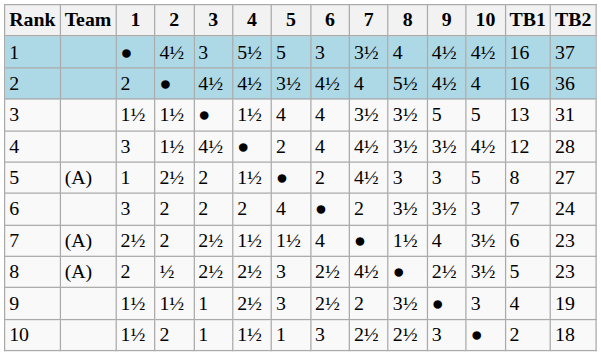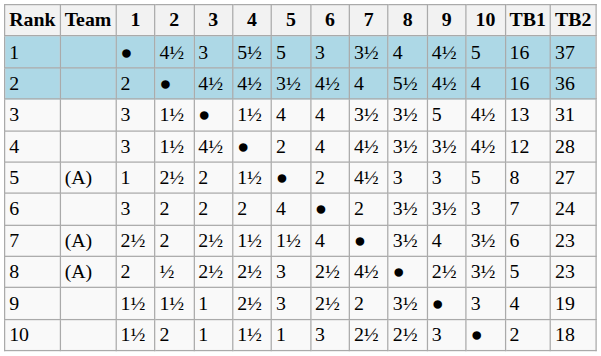(483, 51) 4½ -> (476, 51) 5
(133, 114) 1½ -> (125, 114) 3
(476, 114) 5 -> (483, 114) 4½
(405, 240) 1½ -> (405, 240) 3½
